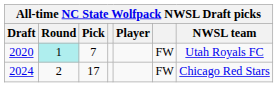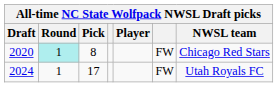(93, 52) 7 -> (93, 52) 8
(225, 52) Utah Royals FC -> (225, 52) Chicago Red Stars
(59, 71) 2 -> (59, 71) 1
(225, 71) Chicago Red Stars -> (225, 71) Utah Royals FC
